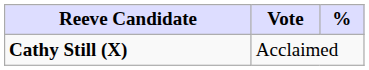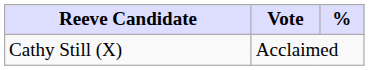(68, 49) bold -> (66, 49) normal
